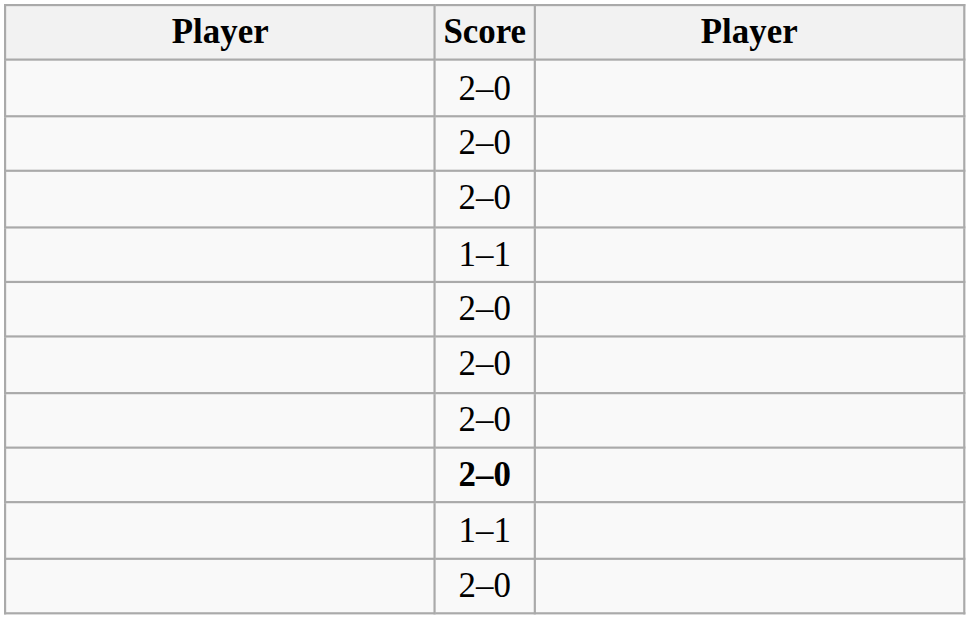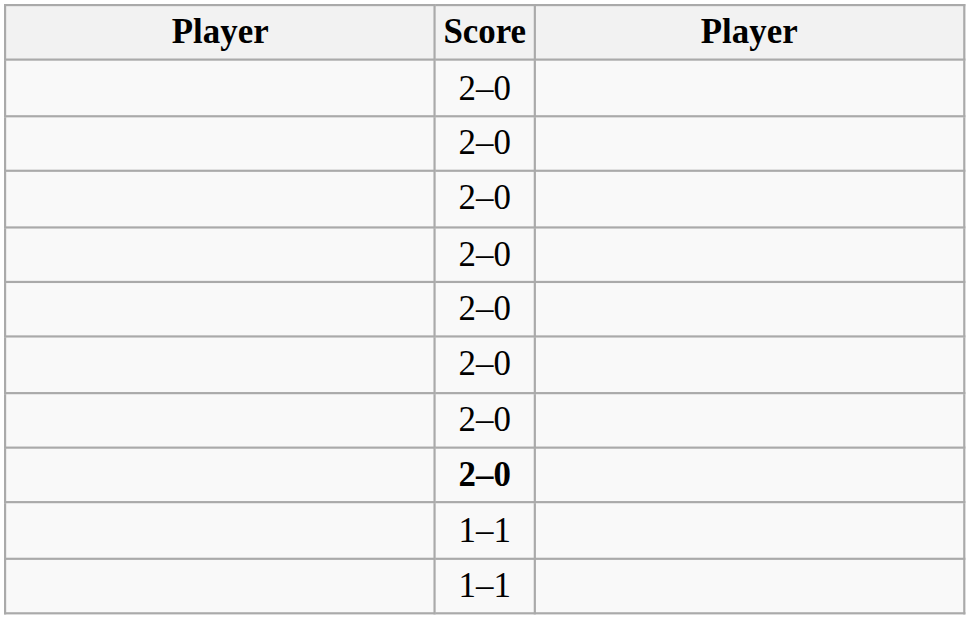(485, 253) 1–1 -> (485, 253) 2–0
(485, 585) 2–0 -> (485, 585) 1–1
